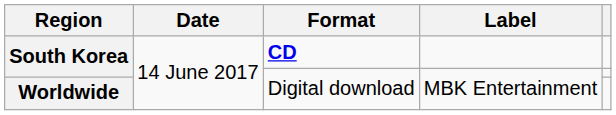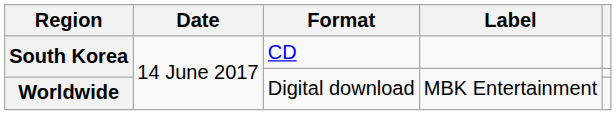(282, 52) bold -> (282, 52) normal
